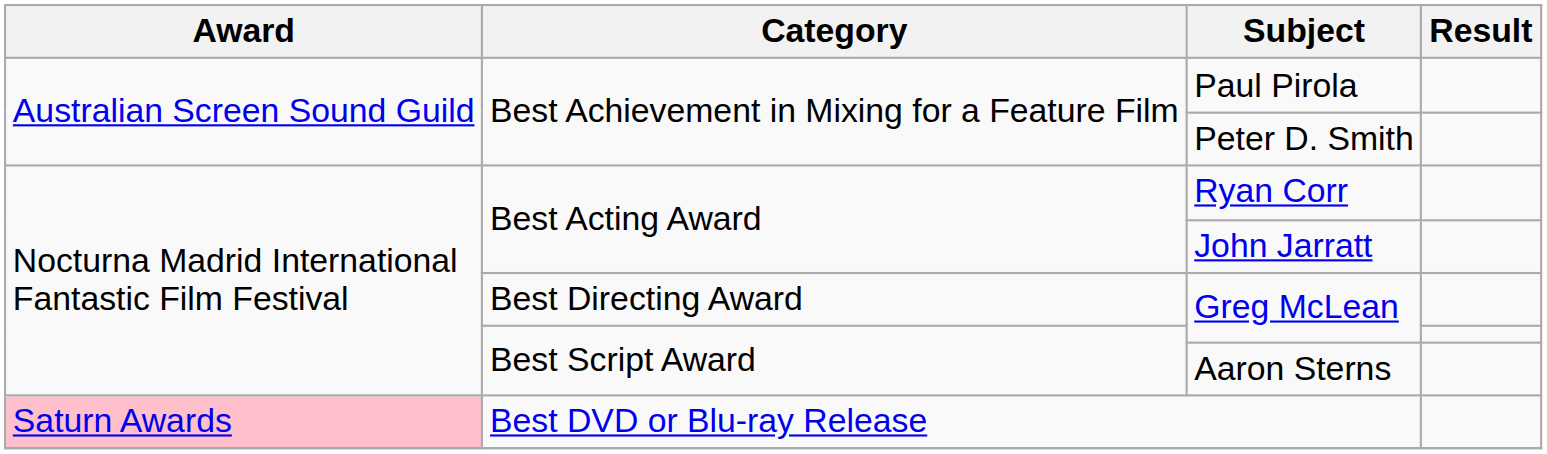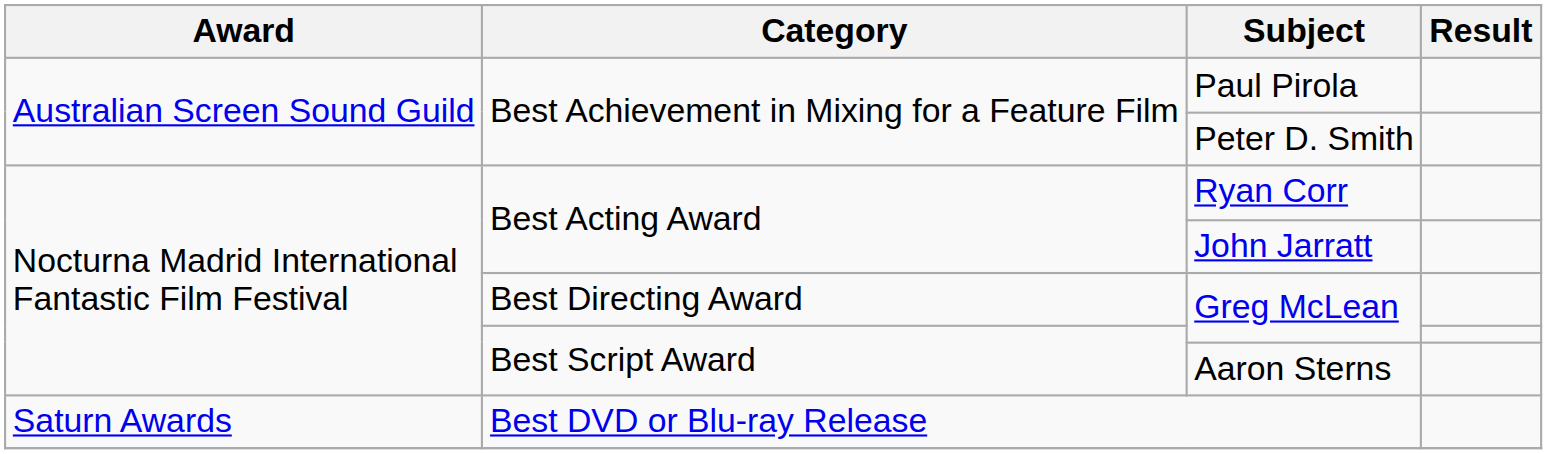(122, 421) pink background -> (122, 421) no background
